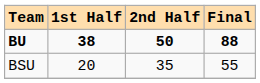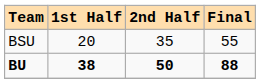rows swapped: (22, 66) <-> (17, 42)
